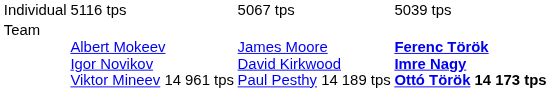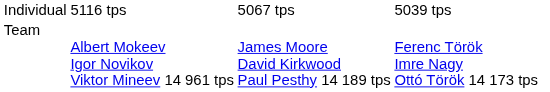(470, 64) bold -> (466, 64) normal
